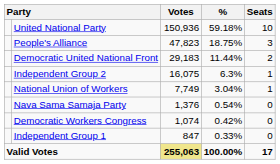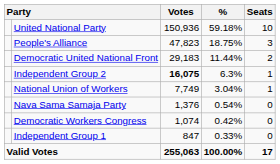(184, 74) normal -> (184, 74) bold
(182, 151) khaki background -> (182, 151) no background
